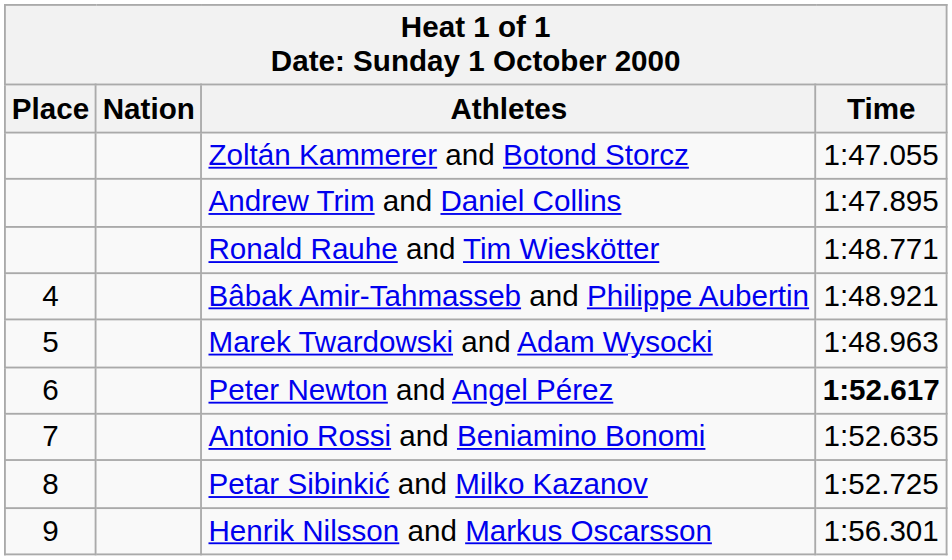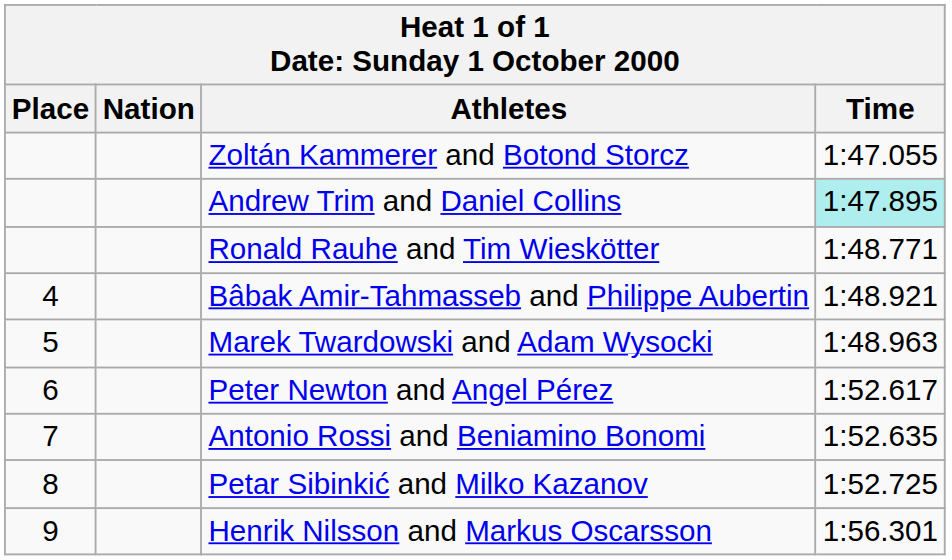(881, 202) no background -> (880, 202) paleturquoise background
(881, 389) bold -> (880, 389) normal
